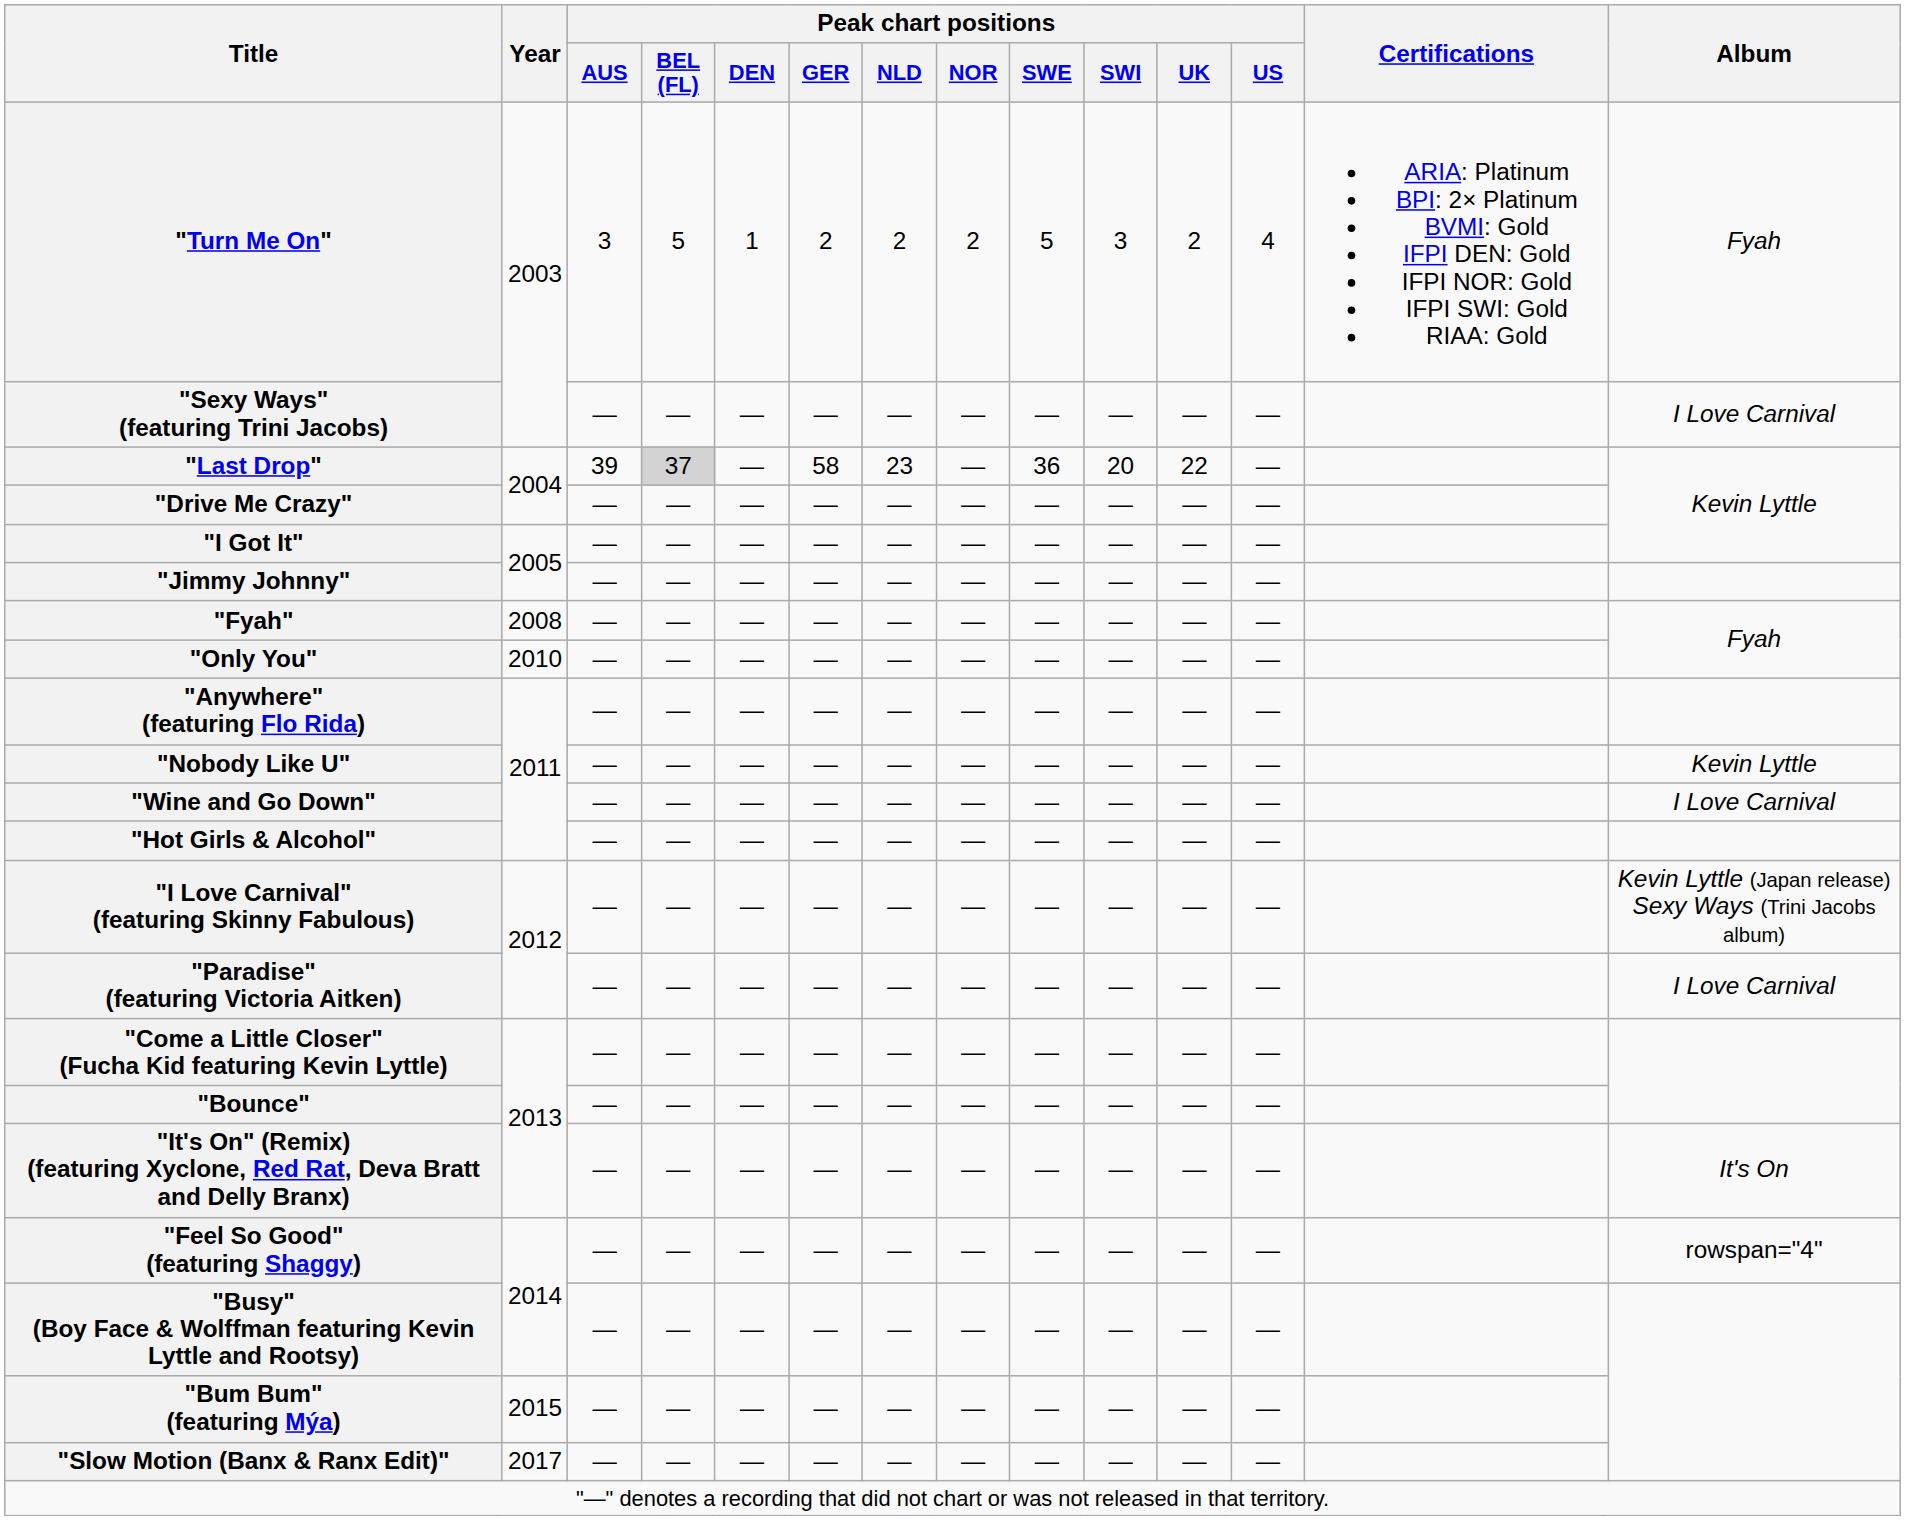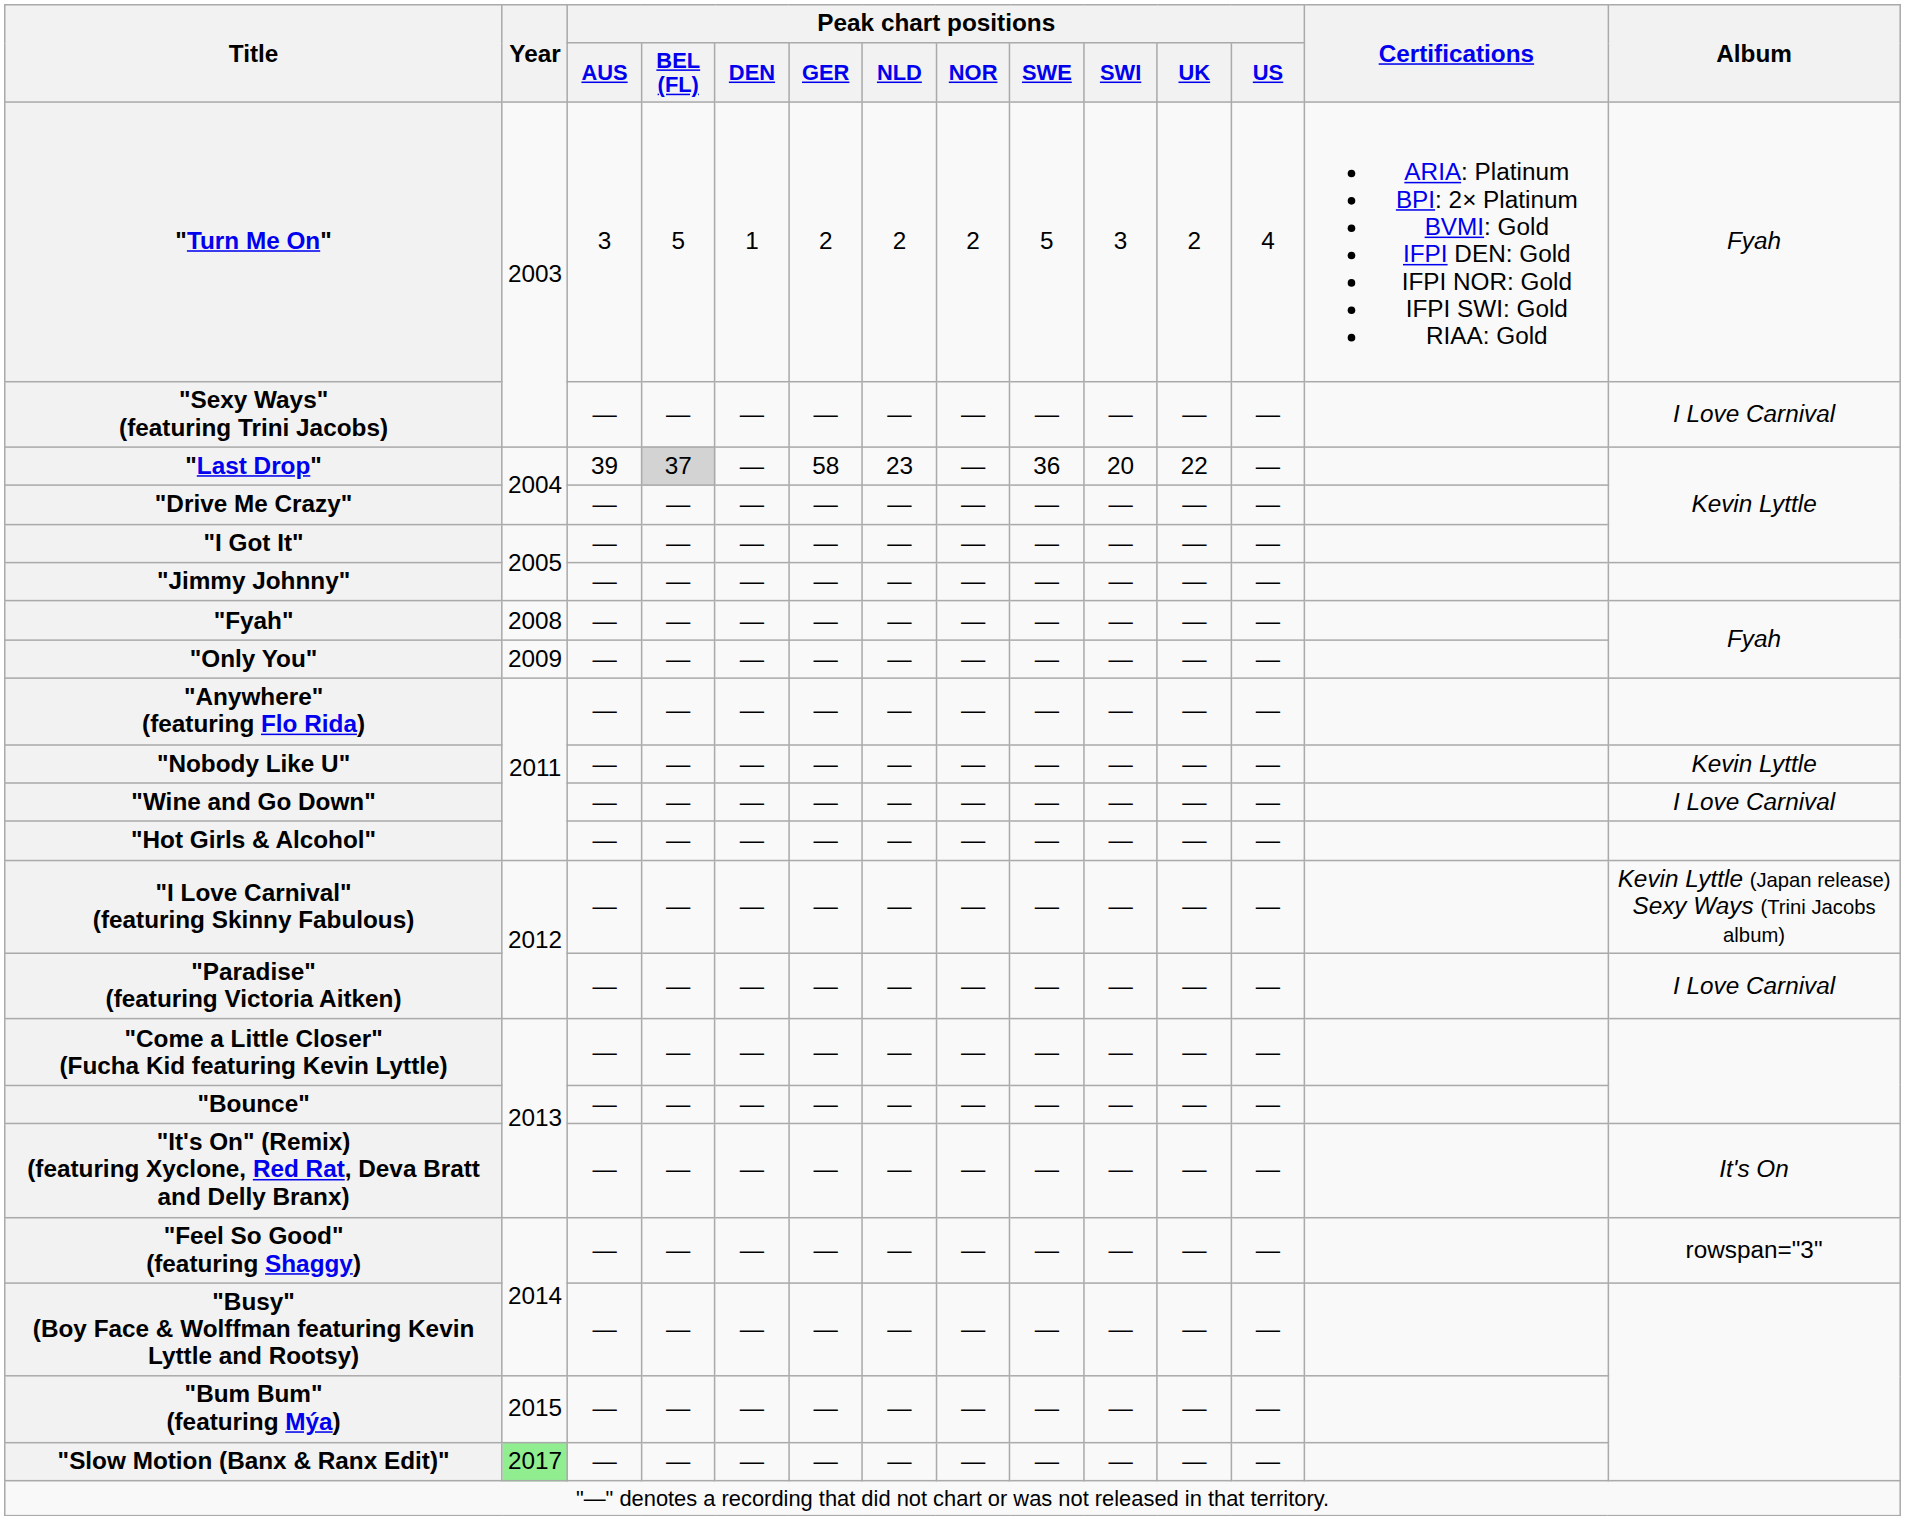(535, 658) 2010 -> (535, 658) 2009
(1754, 1249) rowspan="4" -> (1754, 1249) rowspan="3"
(535, 1461) no background -> (535, 1461) lightgreen background
